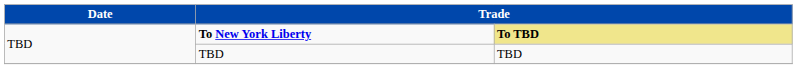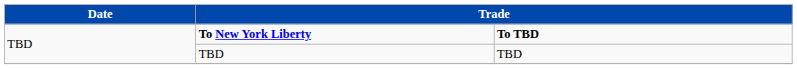(518, 34) khaki background -> (518, 34) no background
